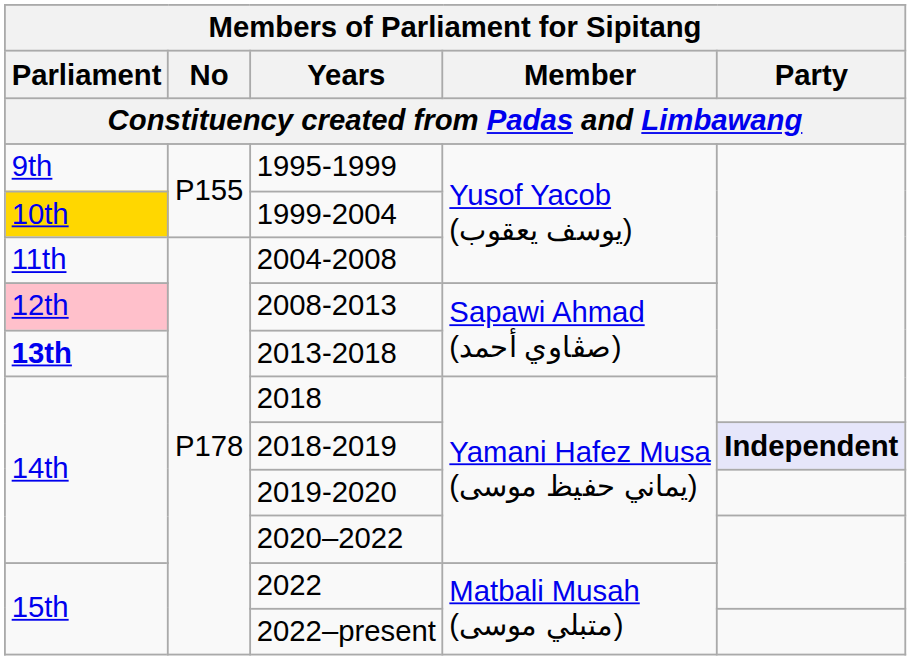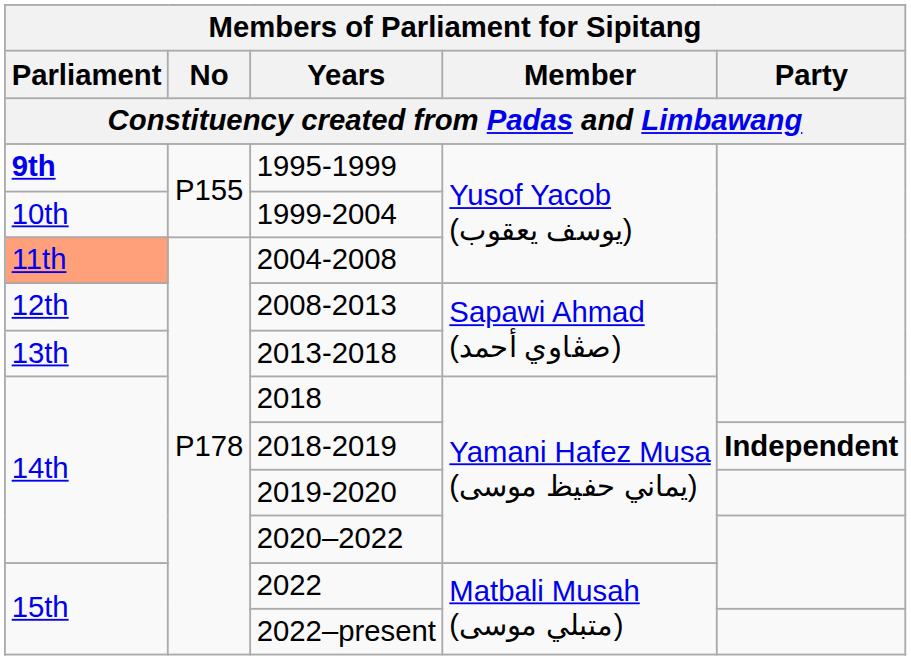(32, 167) normal -> (34, 167) bold
(40, 213) gold background -> (40, 213) no background
(39, 259) no background -> (39, 259) lightsalmon background
(40, 306) pink background -> (40, 306) no background
(42, 352) bold -> (40, 352) normal
(811, 445) lavender background -> (811, 445) no background
